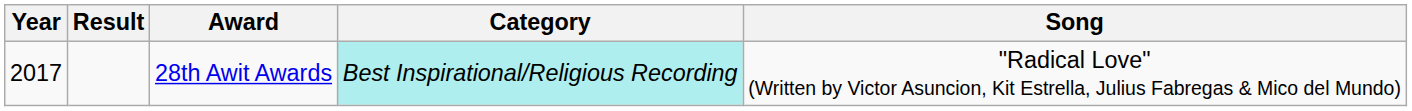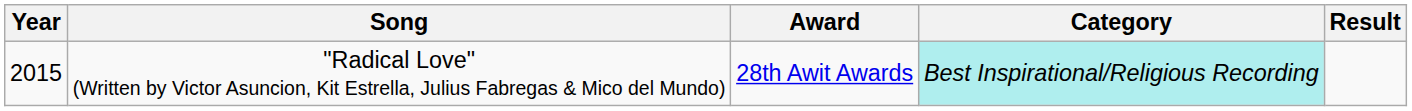columns swapped: (1075, 23) <-> (109, 23)
(36, 73) 2017 -> (36, 73) 2015
